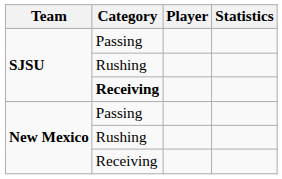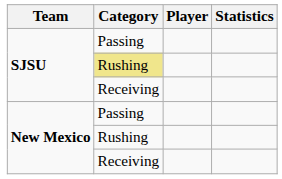(121, 64) no background -> (123, 64) khaki background
(127, 89) bold -> (128, 89) normal
